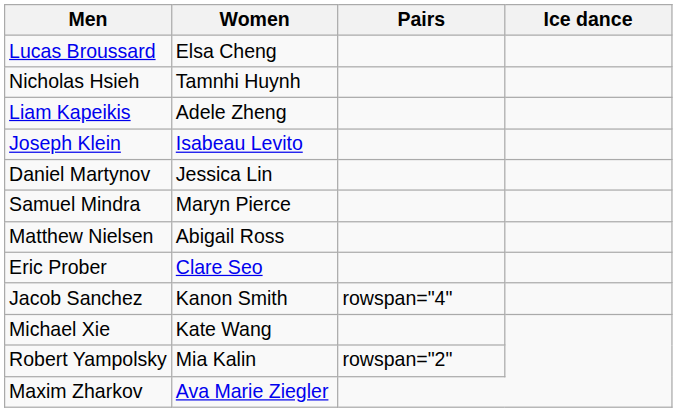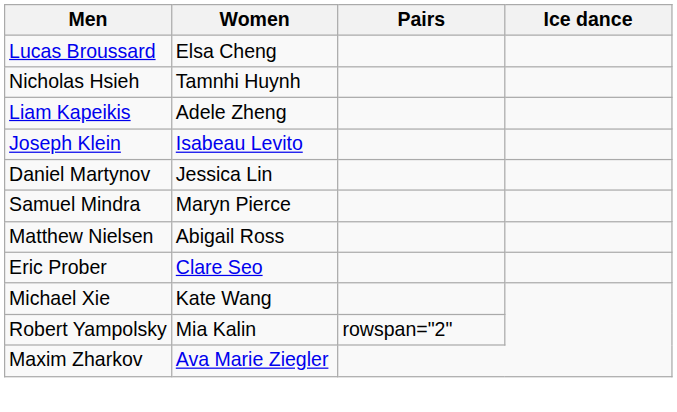- row: (76, 298)
